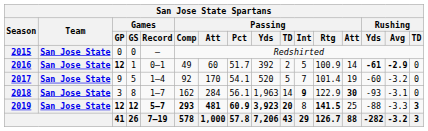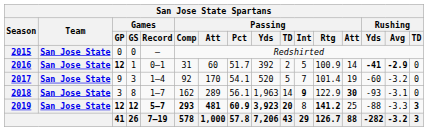(186, 65) 49 -> (186, 65) 31
(373, 65) -61 -> (373, 65) -41
(133, 79) 5 -> (133, 79) 3
(213, 92) 284 -> (213, 92) 289
(328, 106) 141.5 -> (328, 106) 141.2
